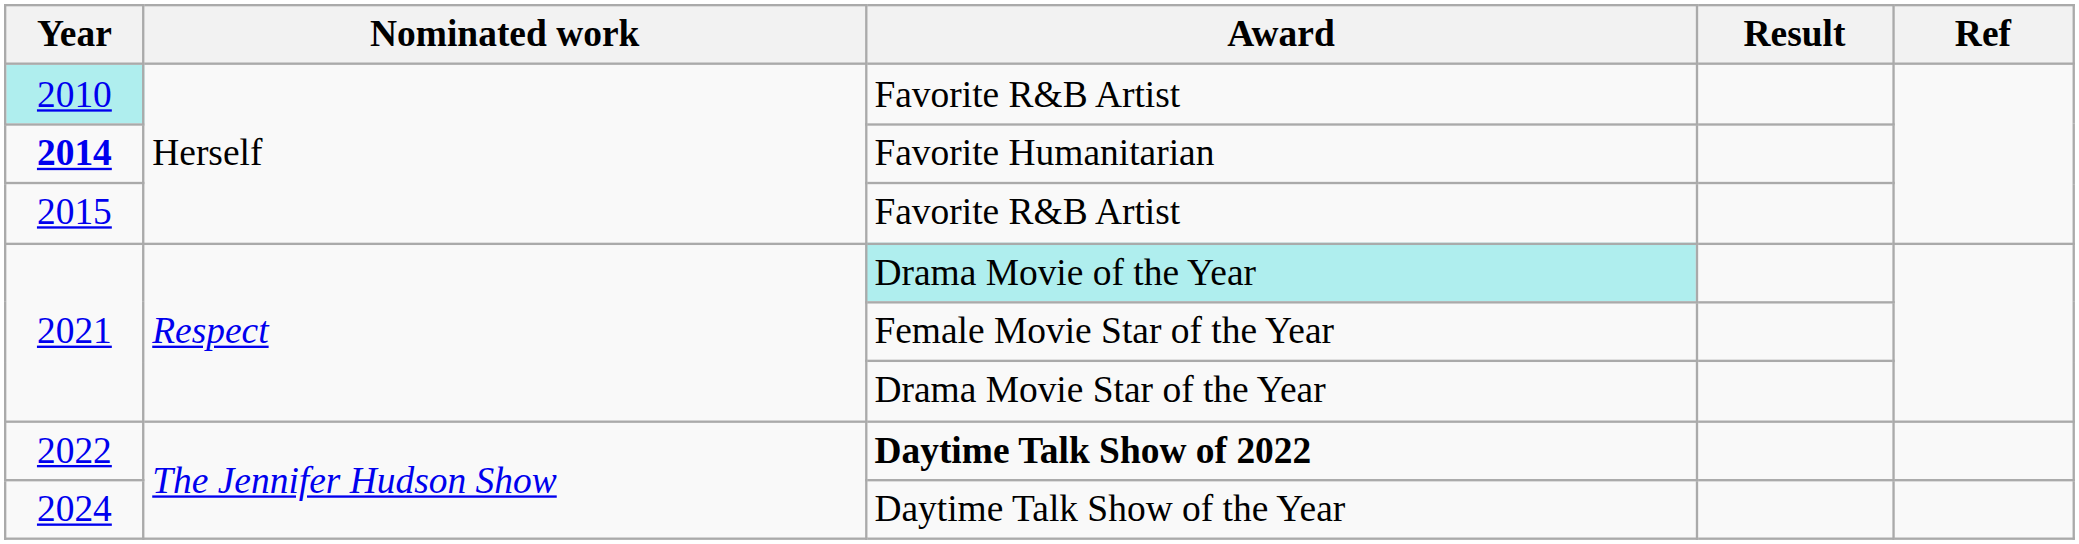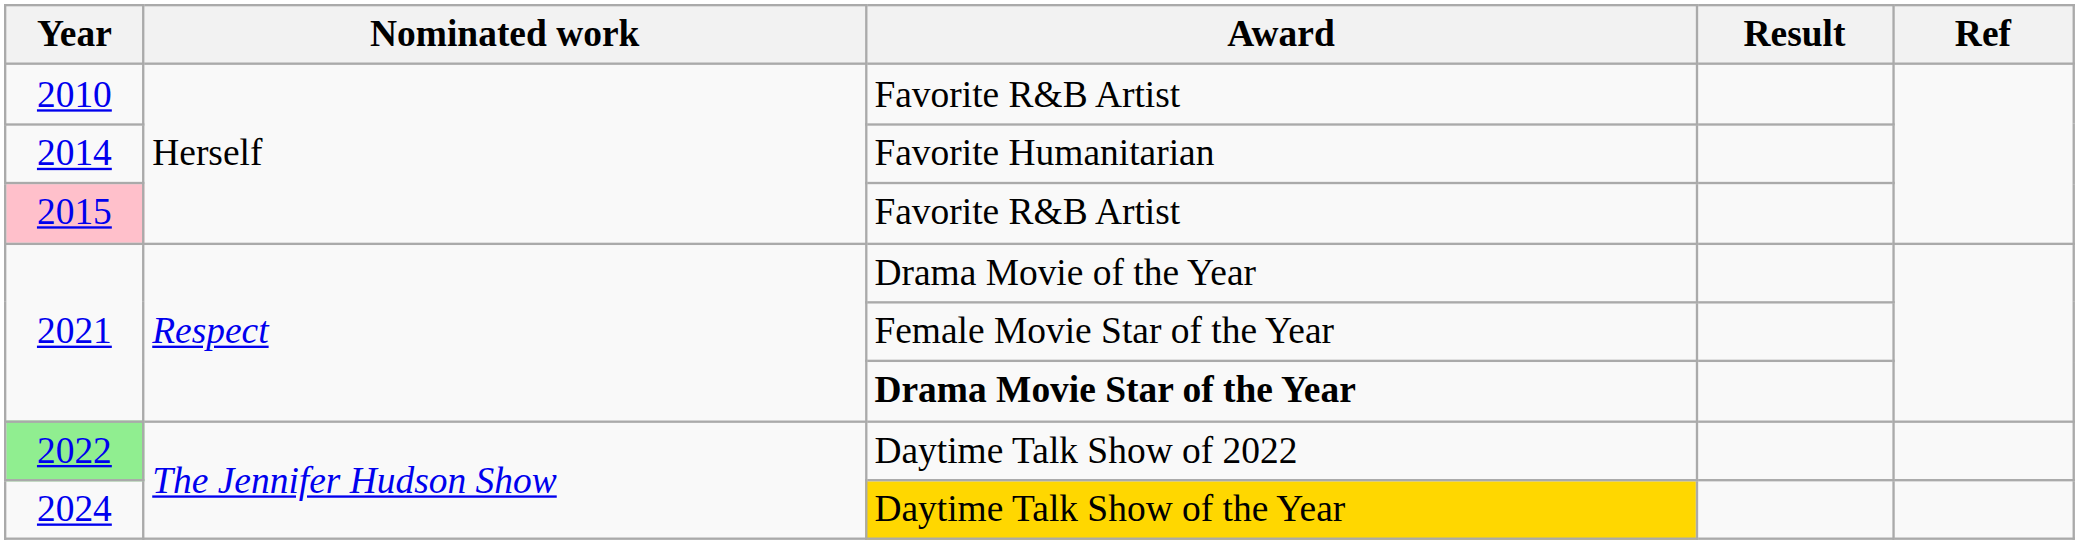(74, 93) paleturquoise background -> (74, 93) no background
(74, 152) bold -> (74, 152) normal
(74, 212) no background -> (74, 212) pink background
(1065, 271) paleturquoise background -> (1065, 271) no background
(1100, 390) normal -> (1115, 390) bold
(74, 449) no background -> (74, 449) lightgreen background
(1093, 449) bold -> (1086, 449) normal
(1110, 509) no background -> (1110, 509) gold background
